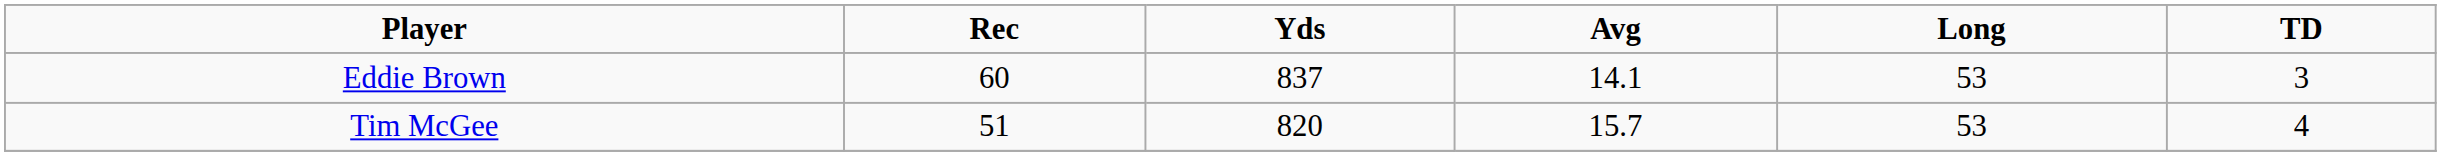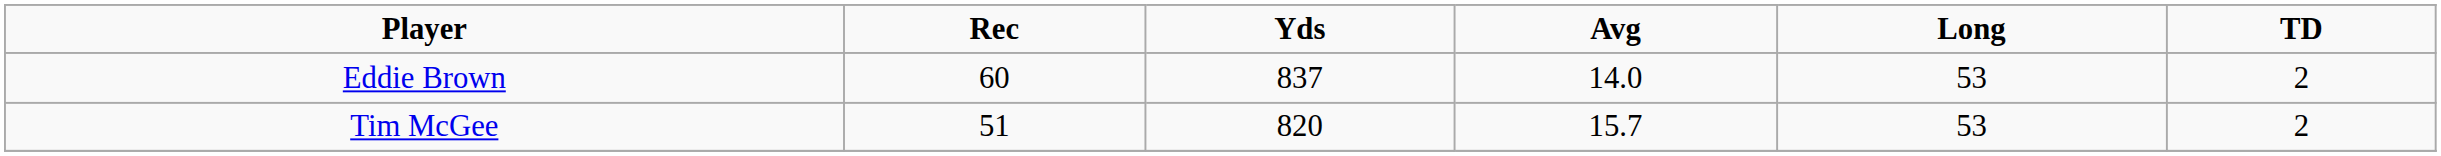(1615, 77) 14.1 -> (1615, 77) 14.0
(2301, 77) 3 -> (2301, 77) 2
(2301, 126) 4 -> (2301, 126) 2
